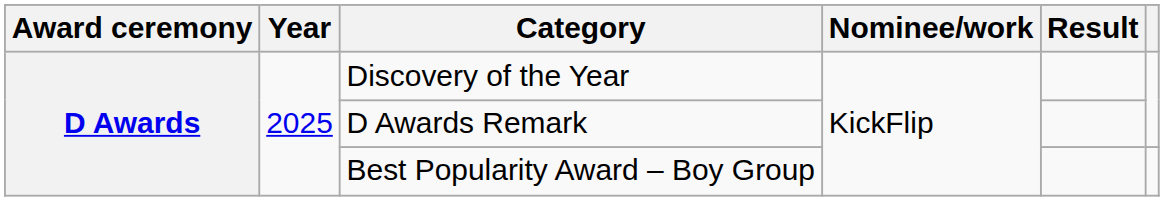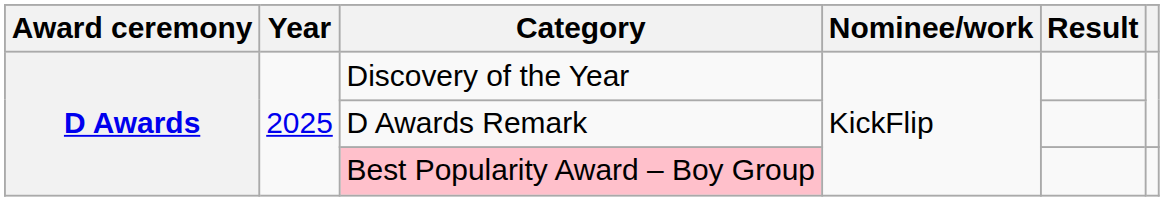(581, 170) no background -> (581, 170) pink background
